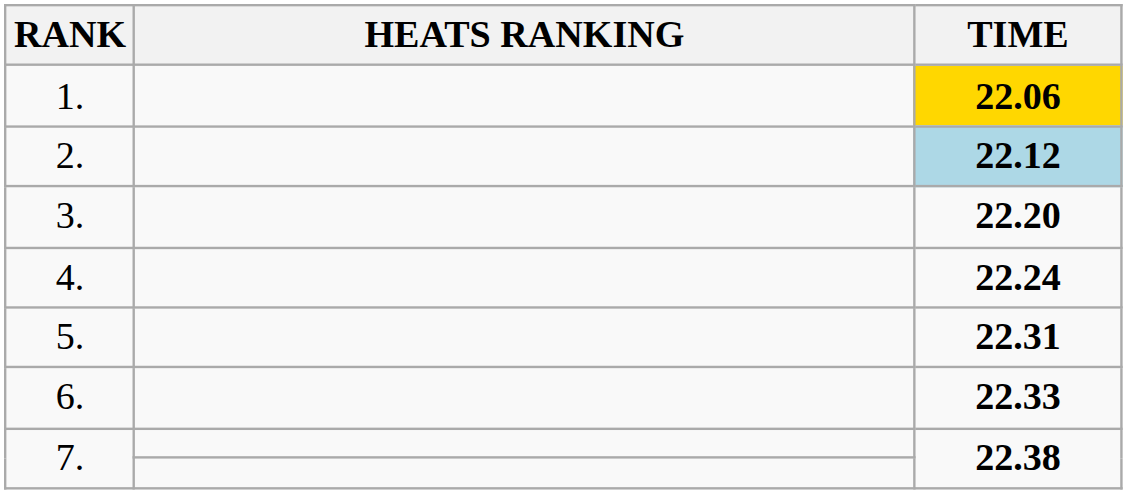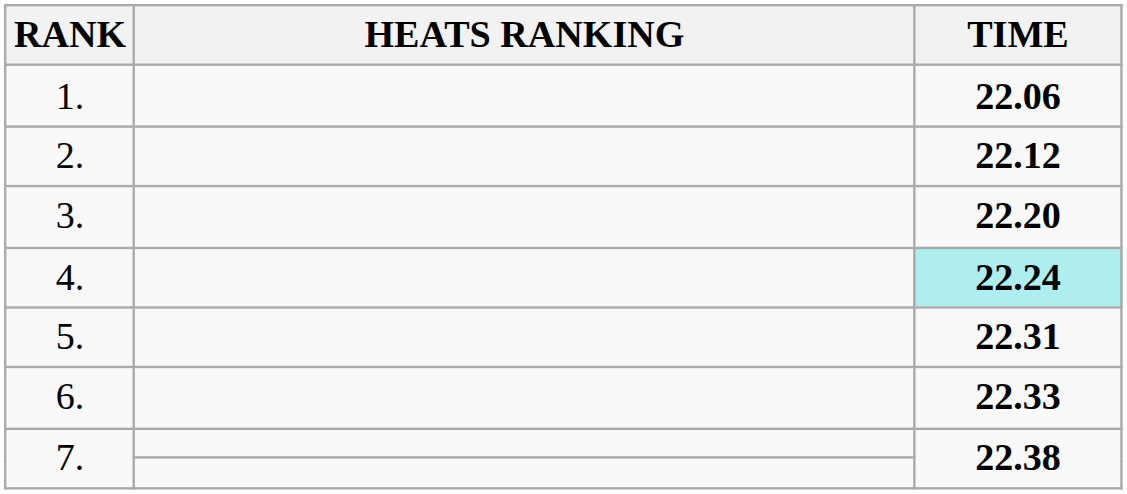(1018, 95) gold background -> (1018, 95) no background
(1018, 155) lightblue background -> (1018, 155) no background
(1018, 276) no background -> (1018, 276) paleturquoise background
